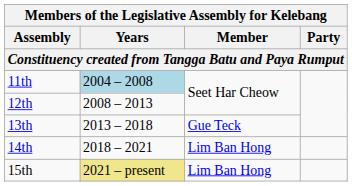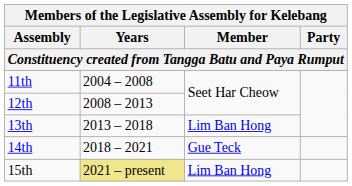(118, 81) lightblue background -> (118, 81) no background
(214, 125) Gue Teck -> (229, 125) Lim Ban Hong
(229, 147) Lim Ban Hong -> (214, 147) Gue Teck
